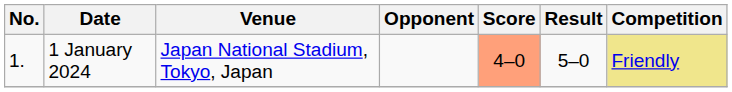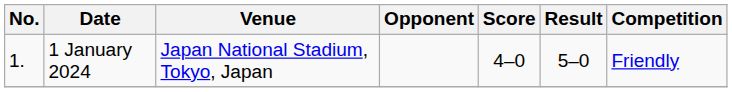(509, 60) lightsalmon background -> (509, 60) no background
(645, 60) khaki background -> (645, 60) no background
